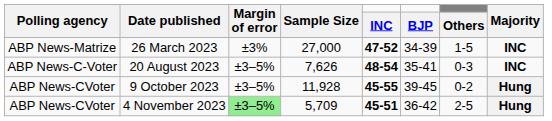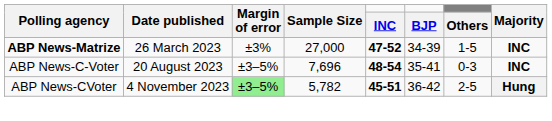(62, 47) normal -> (64, 47) bold
(321, 67) 7,626 -> (325, 67) 7,696
- row: (174, 86)
(321, 106) 5,709 -> (325, 86) 5,782
